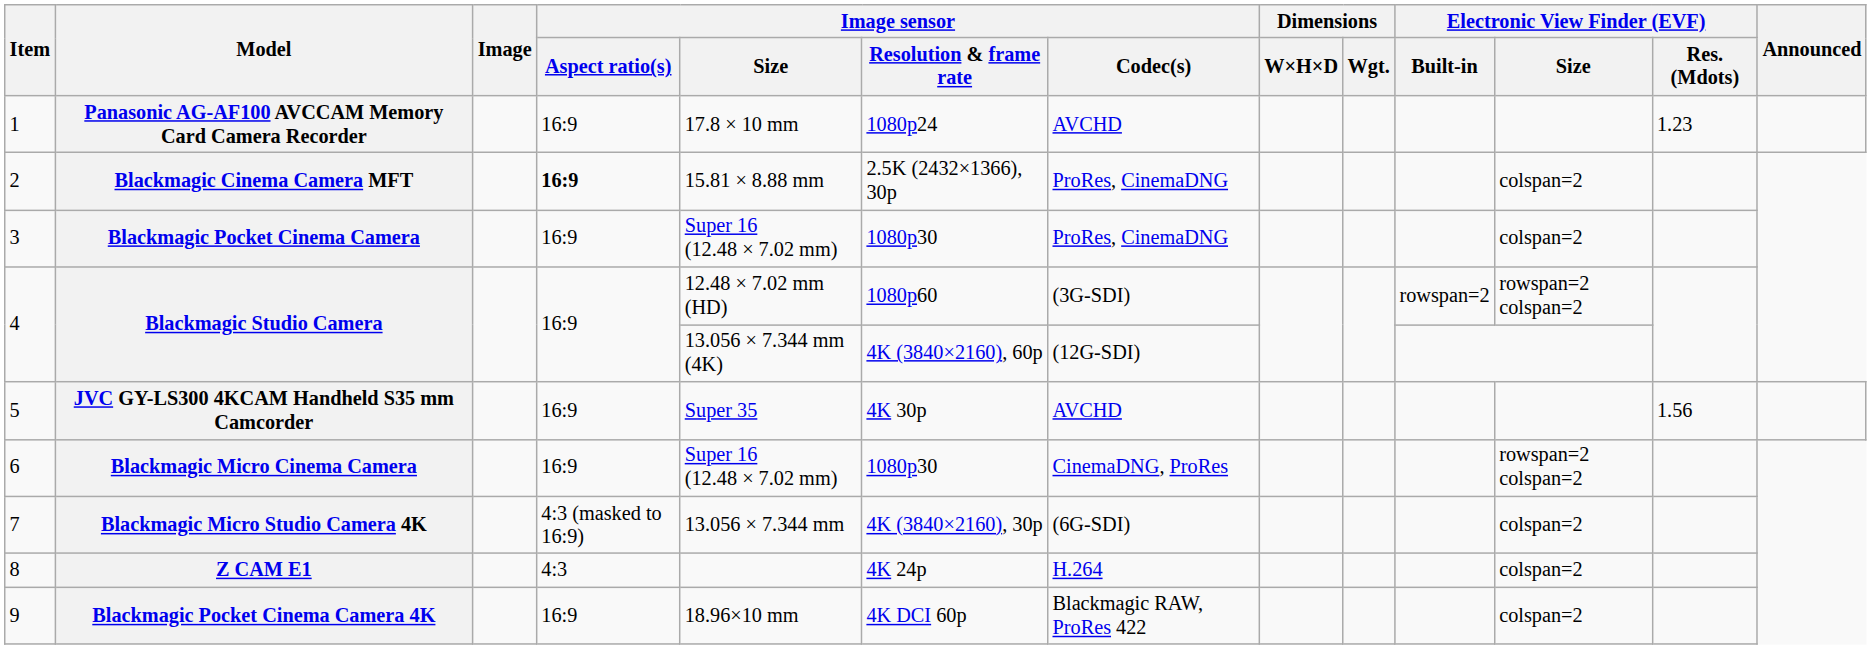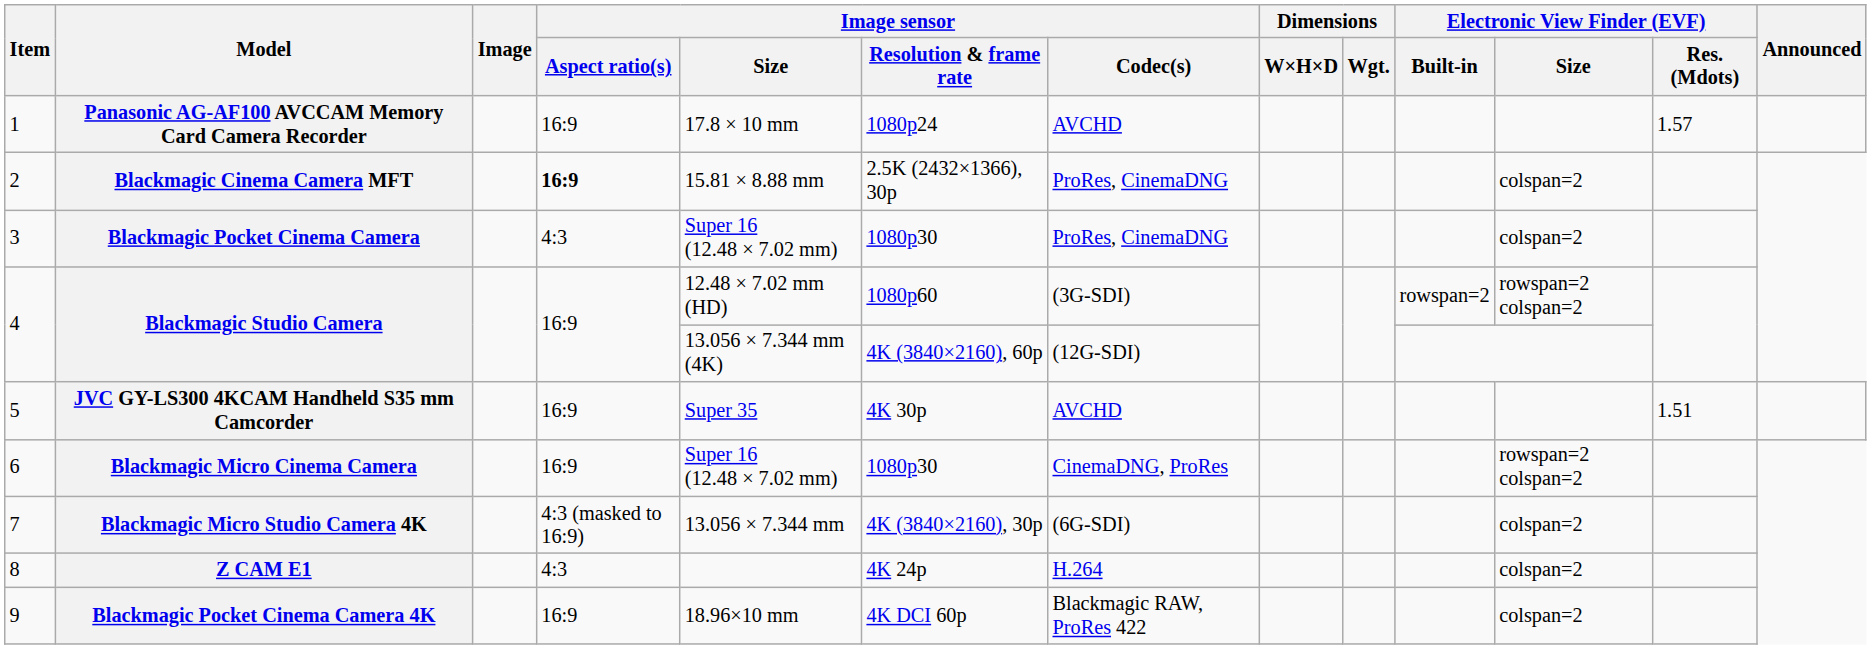(1675, 123) 1.23 -> (1675, 123) 1.57
(559, 237) 16:9 -> (554, 237) 4:3
(1675, 409) 1.56 -> (1675, 409) 1.51
